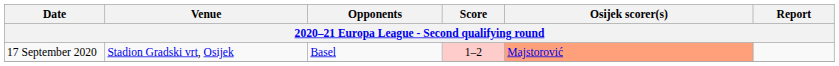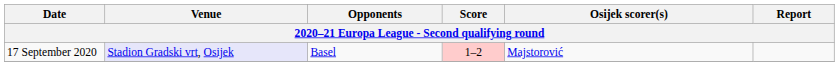(171, 52) no background -> (171, 52) lavender background
(535, 52) lightsalmon background -> (535, 52) no background
